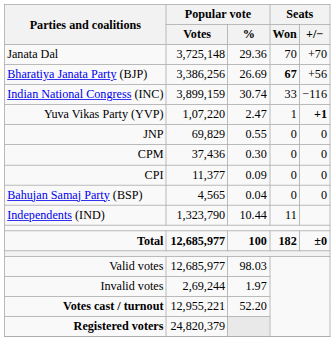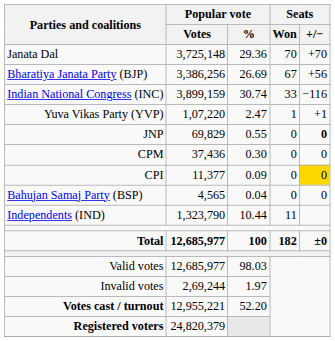(291, 74) bold -> (291, 74) normal
(321, 114) bold -> (321, 114) normal
(324, 135) normal -> (324, 135) bold
(324, 175) no background -> (324, 175) gold background
